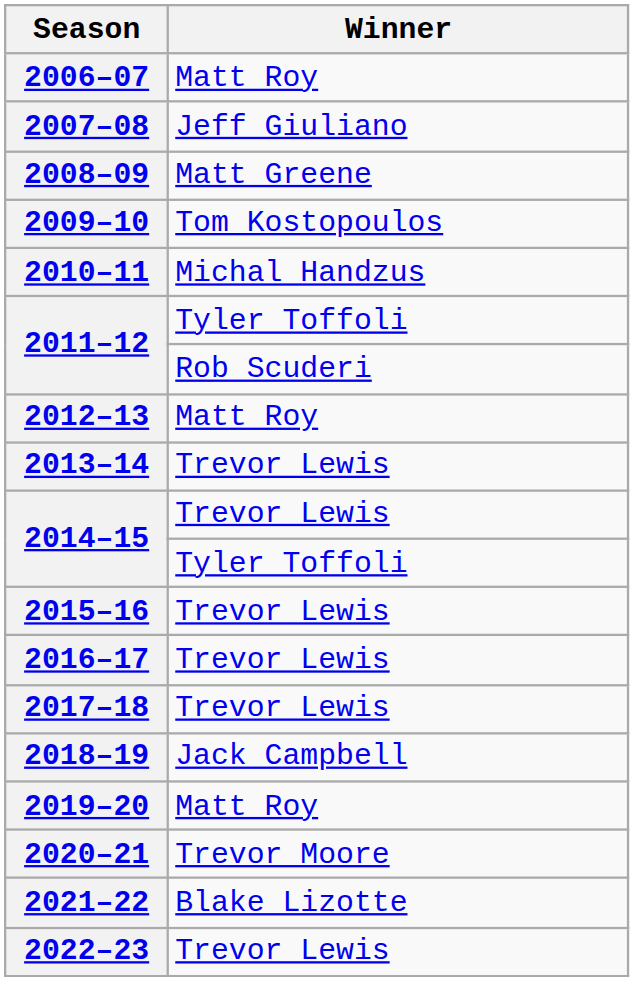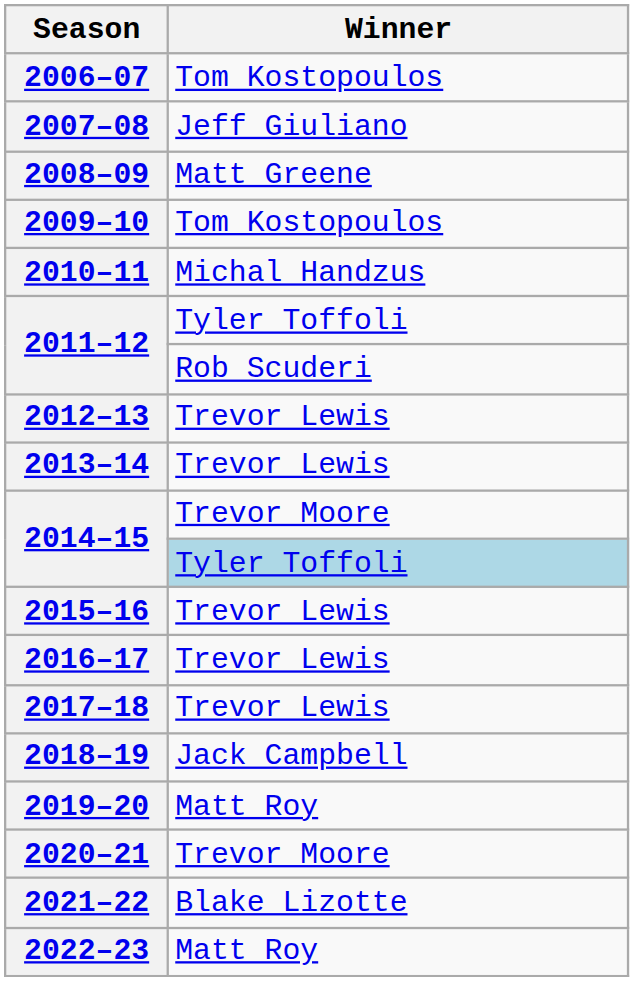(247, 78) Matt Roy -> (309, 78) Tom Kostopoulos
(247, 418) Matt Roy -> (282, 418) Trevor Lewis
(282, 515) Trevor Lewis -> (282, 515) Trevor Moore
(291, 563) no background -> (291, 563) lightblue background
(282, 951) Trevor Lewis -> (247, 951) Matt Roy
